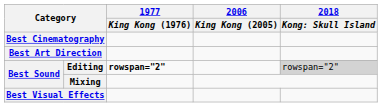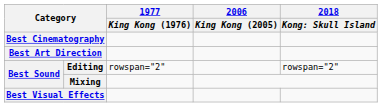(137, 67) bold -> (137, 67) normal
(311, 67) lightgrey background -> (311, 67) no background
